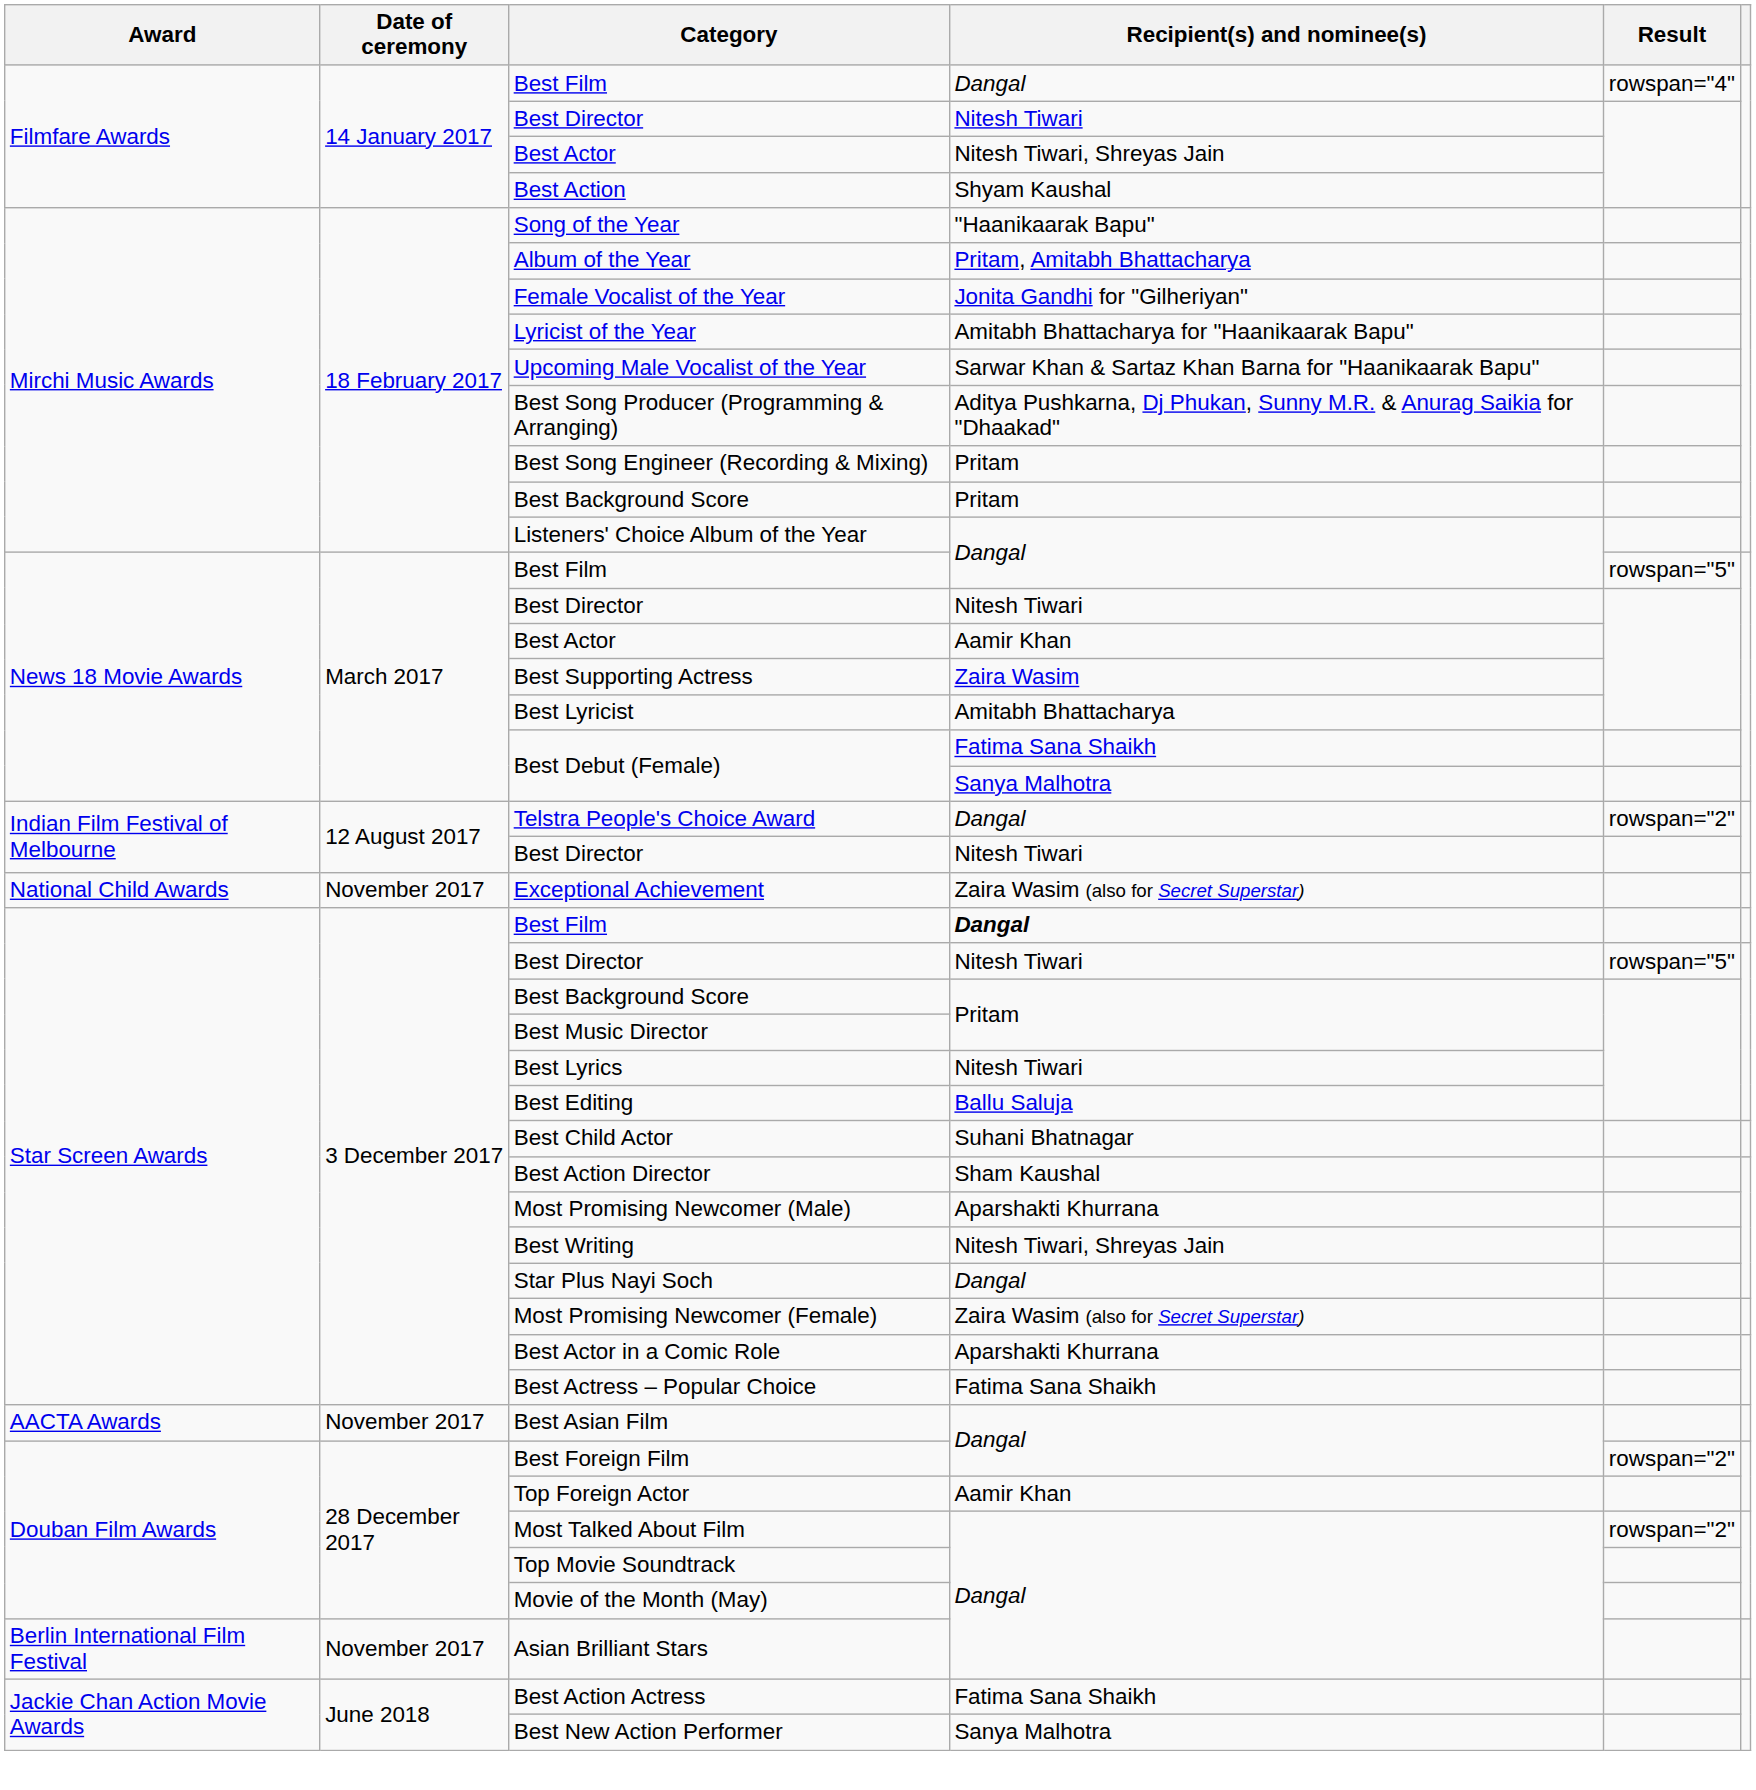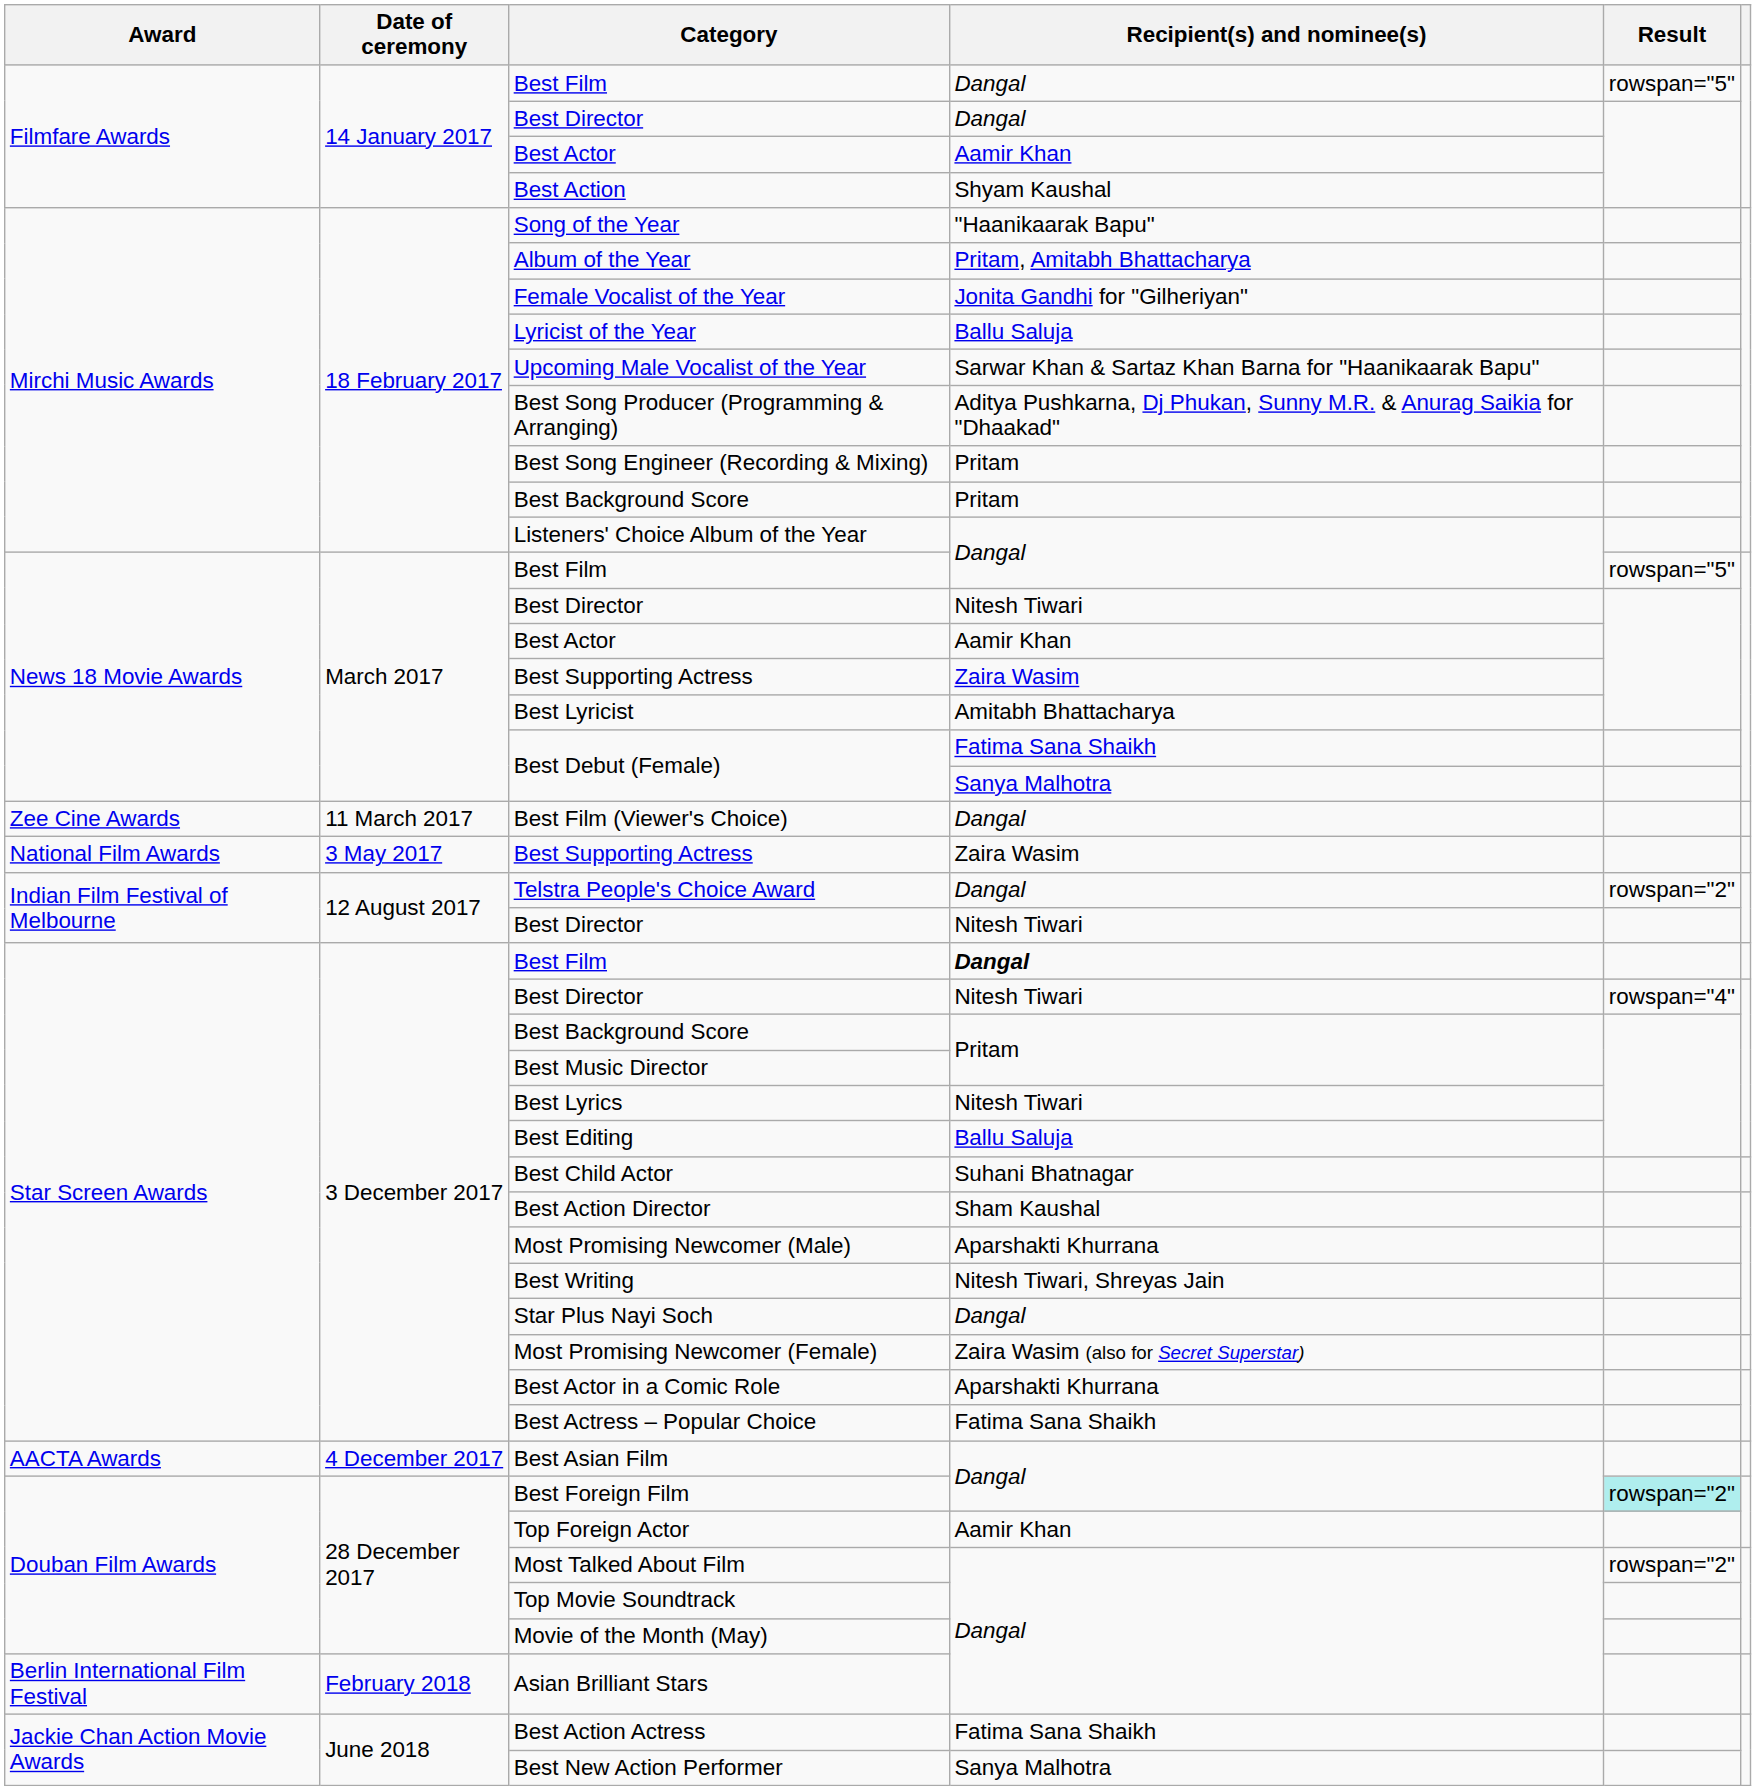(1672, 82) rowspan="4" -> (1672, 82) rowspan="5"
(1019, 118) Nitesh Tiwari -> (990, 118) Dangal
(1090, 154) Nitesh Tiwari, Shreyas Jain -> (1013, 154) Aamir Khan
(1184, 331) Amitabh Bhattacharya for "Haanikaarak Bapu" -> (1014, 331) Ballu Saluja
+ row: (95, 818)
+ row: (115, 854)
- row: (119, 889)
(1672, 960) rowspan="5" -> (1672, 996) rowspan="4"
(405, 1422) November 2017 -> (414, 1458) 4 December 2017
(1672, 1458) no background -> (1672, 1493) paleturquoise background
(405, 1648) November 2017 -> (398, 1683) February 2018
